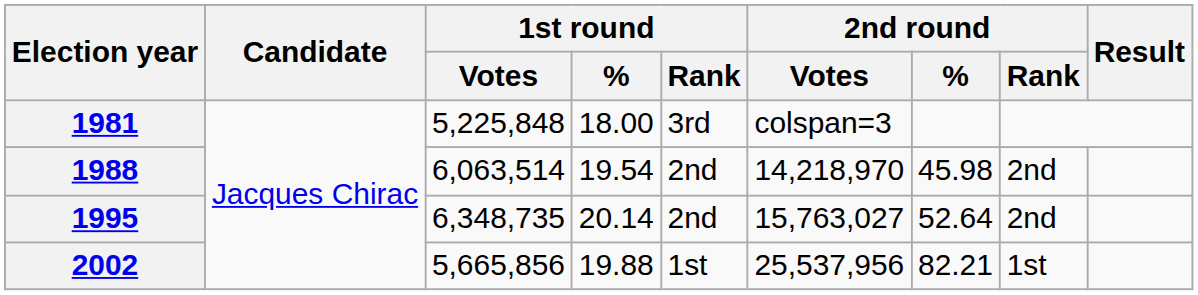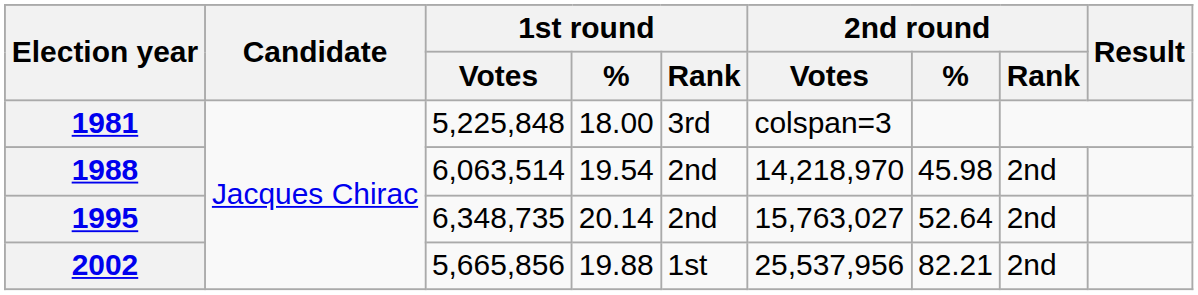(1027, 265) 1st -> (1032, 265) 2nd
